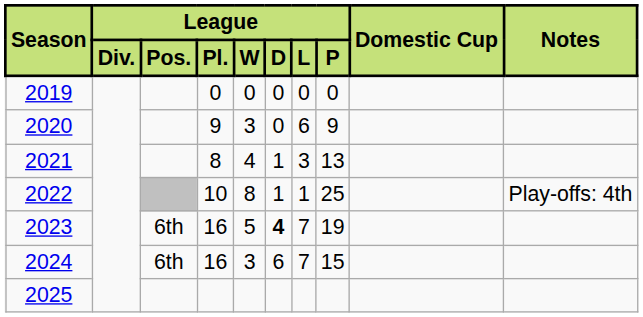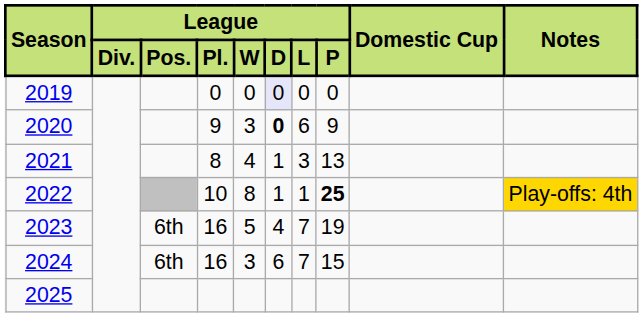(278, 92) no background -> (278, 92) lavender background
(278, 126) normal -> (278, 126) bold
(333, 194) normal -> (333, 194) bold
(570, 194) no background -> (570, 194) gold background
(278, 227) bold -> (278, 227) normal
